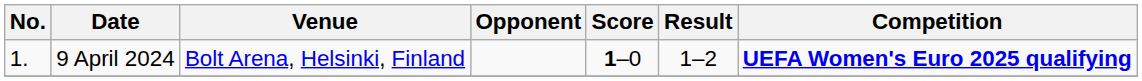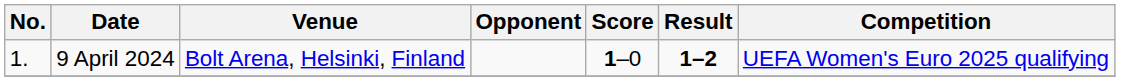(698, 57) normal -> (698, 57) bold
(937, 57) bold -> (926, 57) normal
